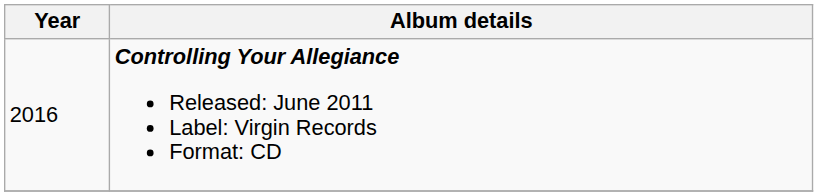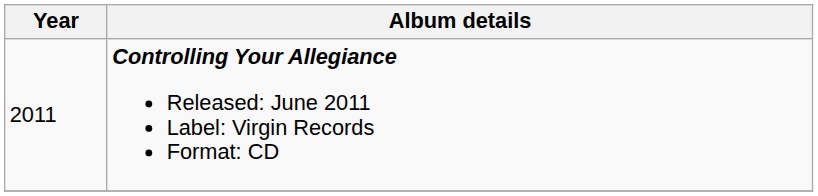(34, 114) 2016 -> (33, 114) 2011
